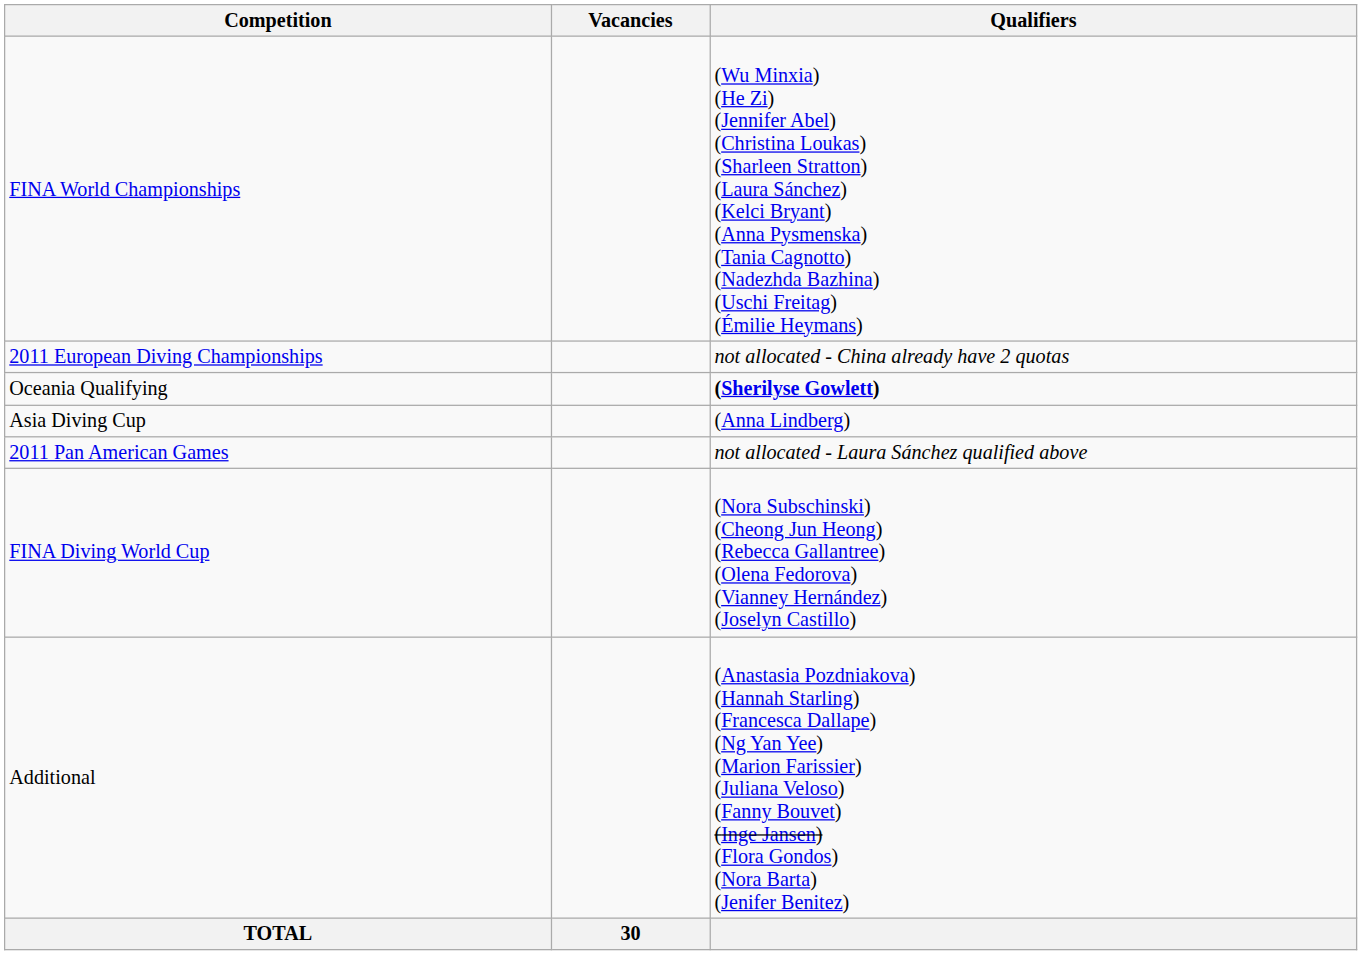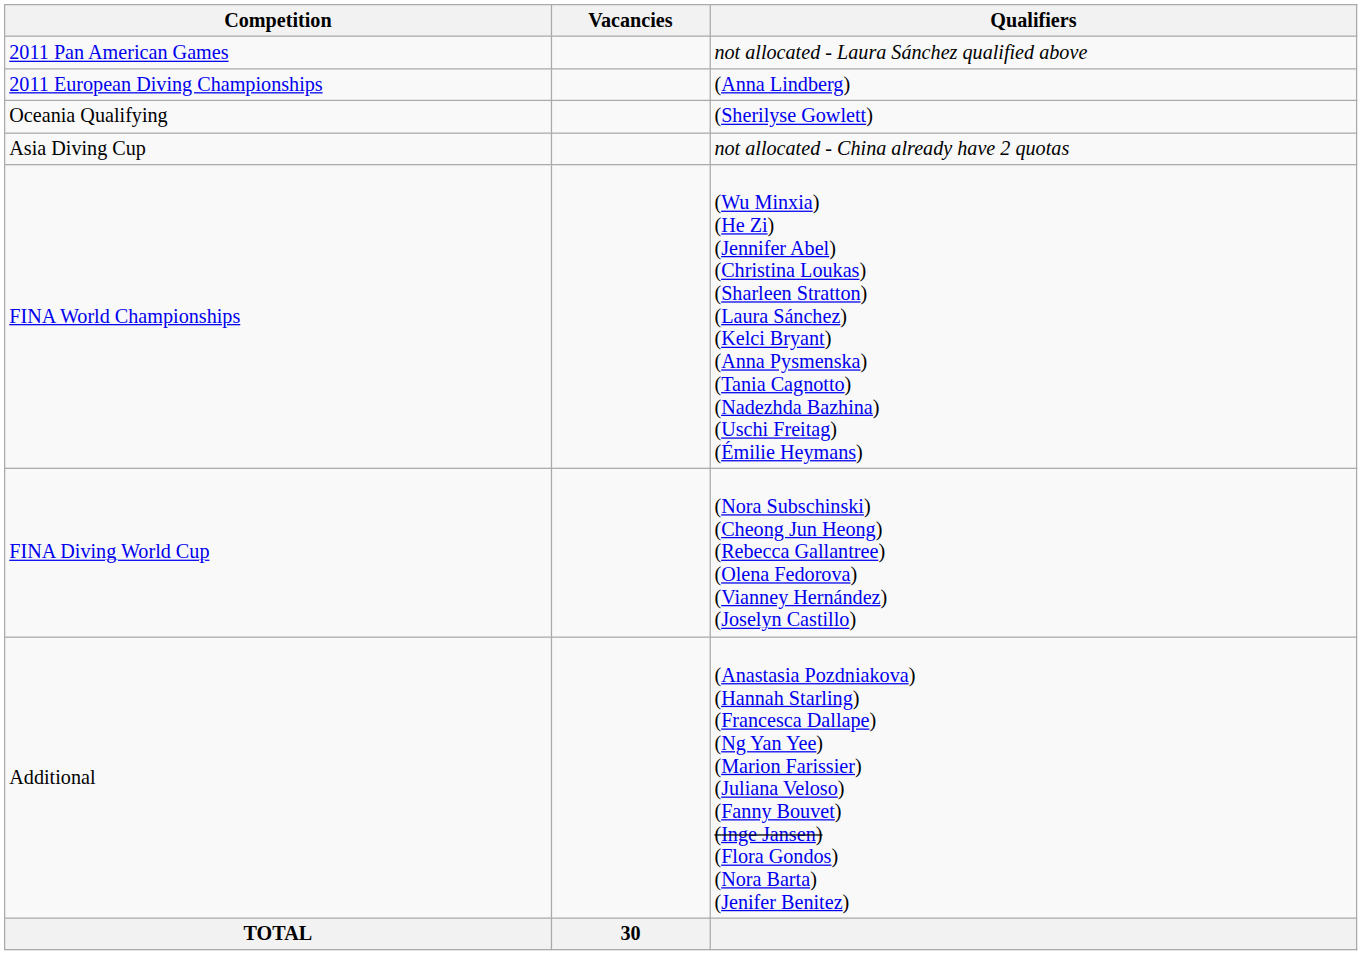rows swapped: (125, 188) <-> (119, 452)
(892, 356) not allocated - China already have 2 quotas -> (782, 84) (Anna Lindberg)
(797, 388) bold -> (794, 116) normal
(782, 420) (Anna Lindberg) -> (892, 148) not allocated - China already have 2 quotas
